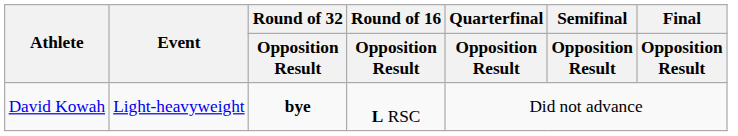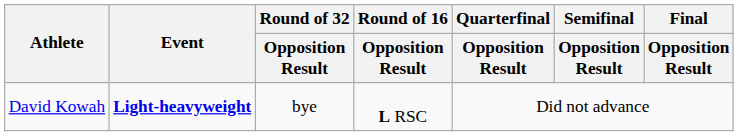(179, 106) normal -> (182, 106) bold
(298, 106) bold -> (305, 106) normal
